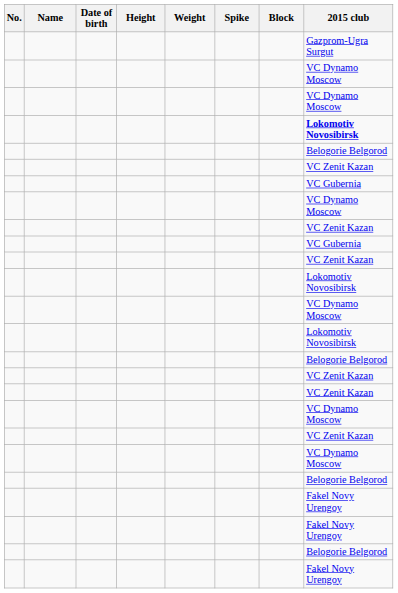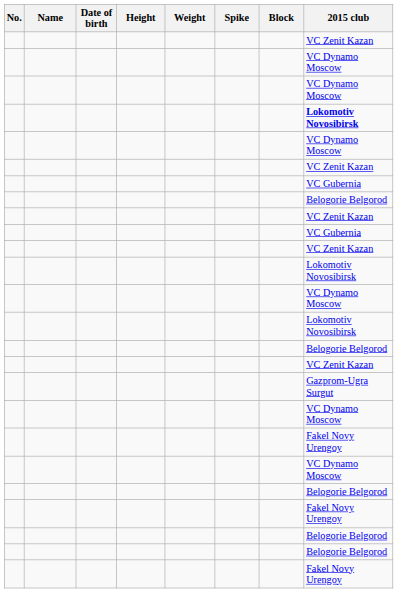(337, 46) Gazprom-Ugra Surgut -> (340, 40) VC Zenit Kazan
(347, 151) Belogorie Belgorod -> (332, 145) VC Dynamo Moscow
(332, 205) VC Dynamo Moscow -> (347, 200) Belogorie Belgorod
(340, 392) VC Zenit Kazan -> (337, 386) Gazprom-Ugra Surgut
(340, 436) VC Zenit Kazan -> (330, 442) Fakel Novy Urengoy
(330, 530) Fakel Novy Urengoy -> (347, 535) Belogorie Belgorod
